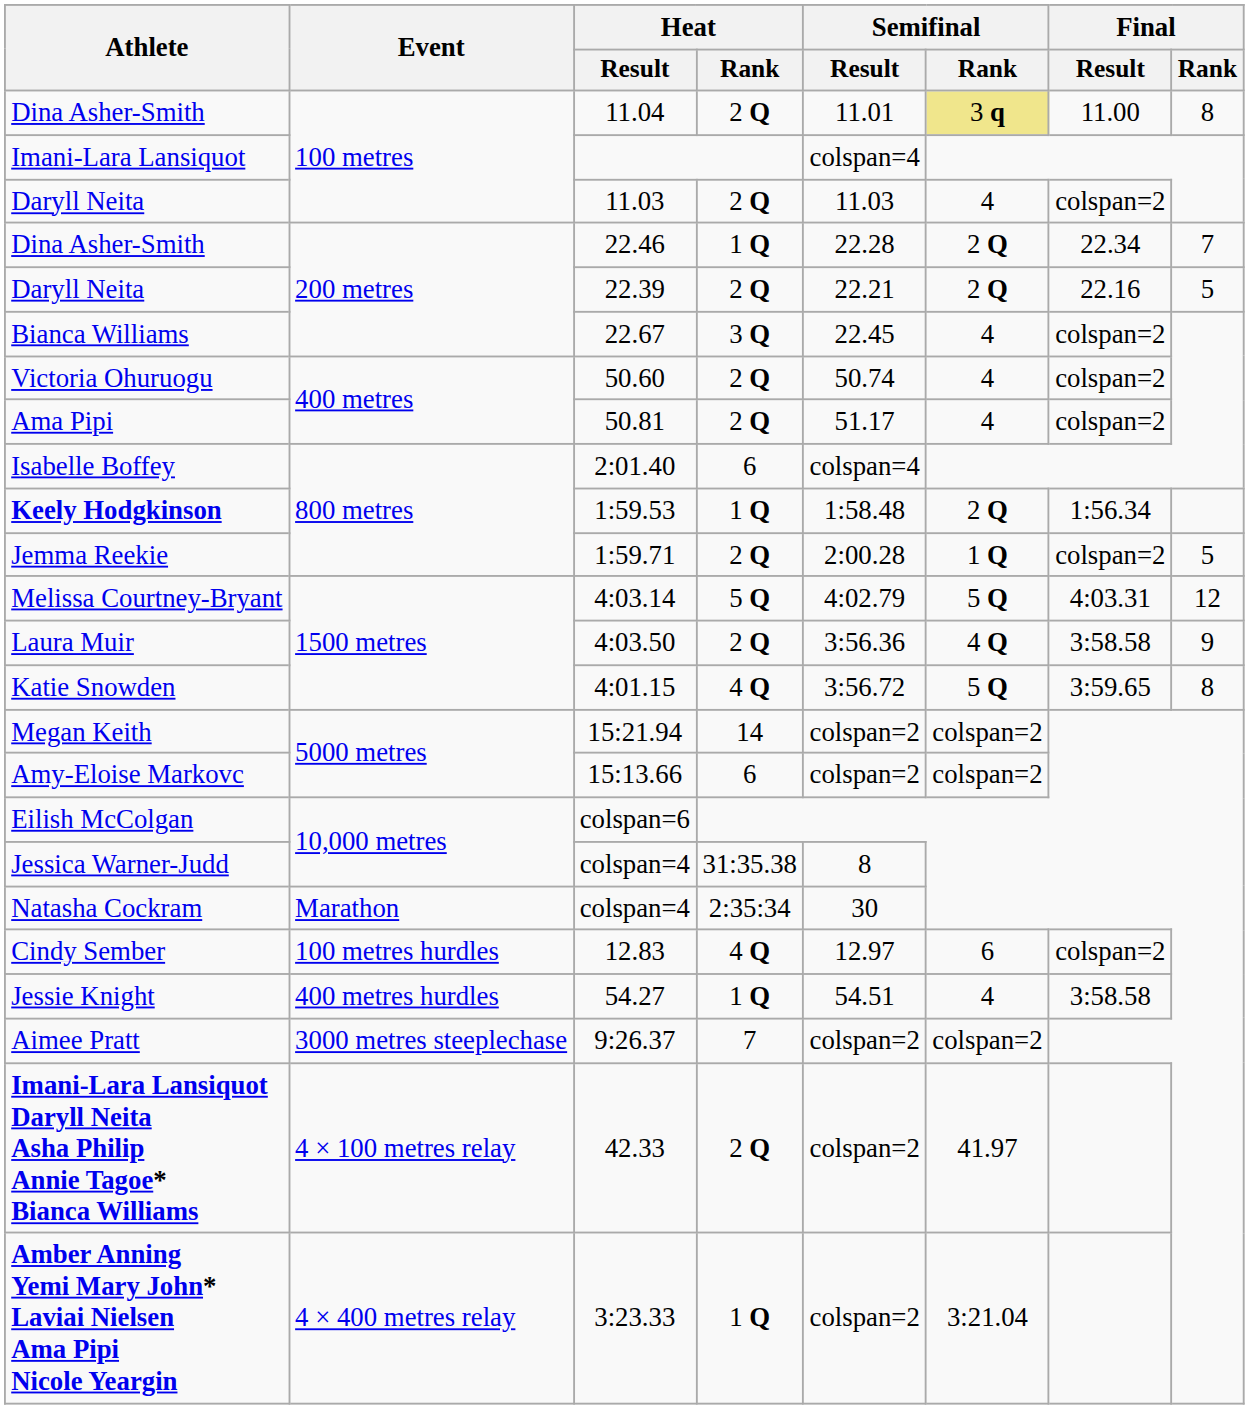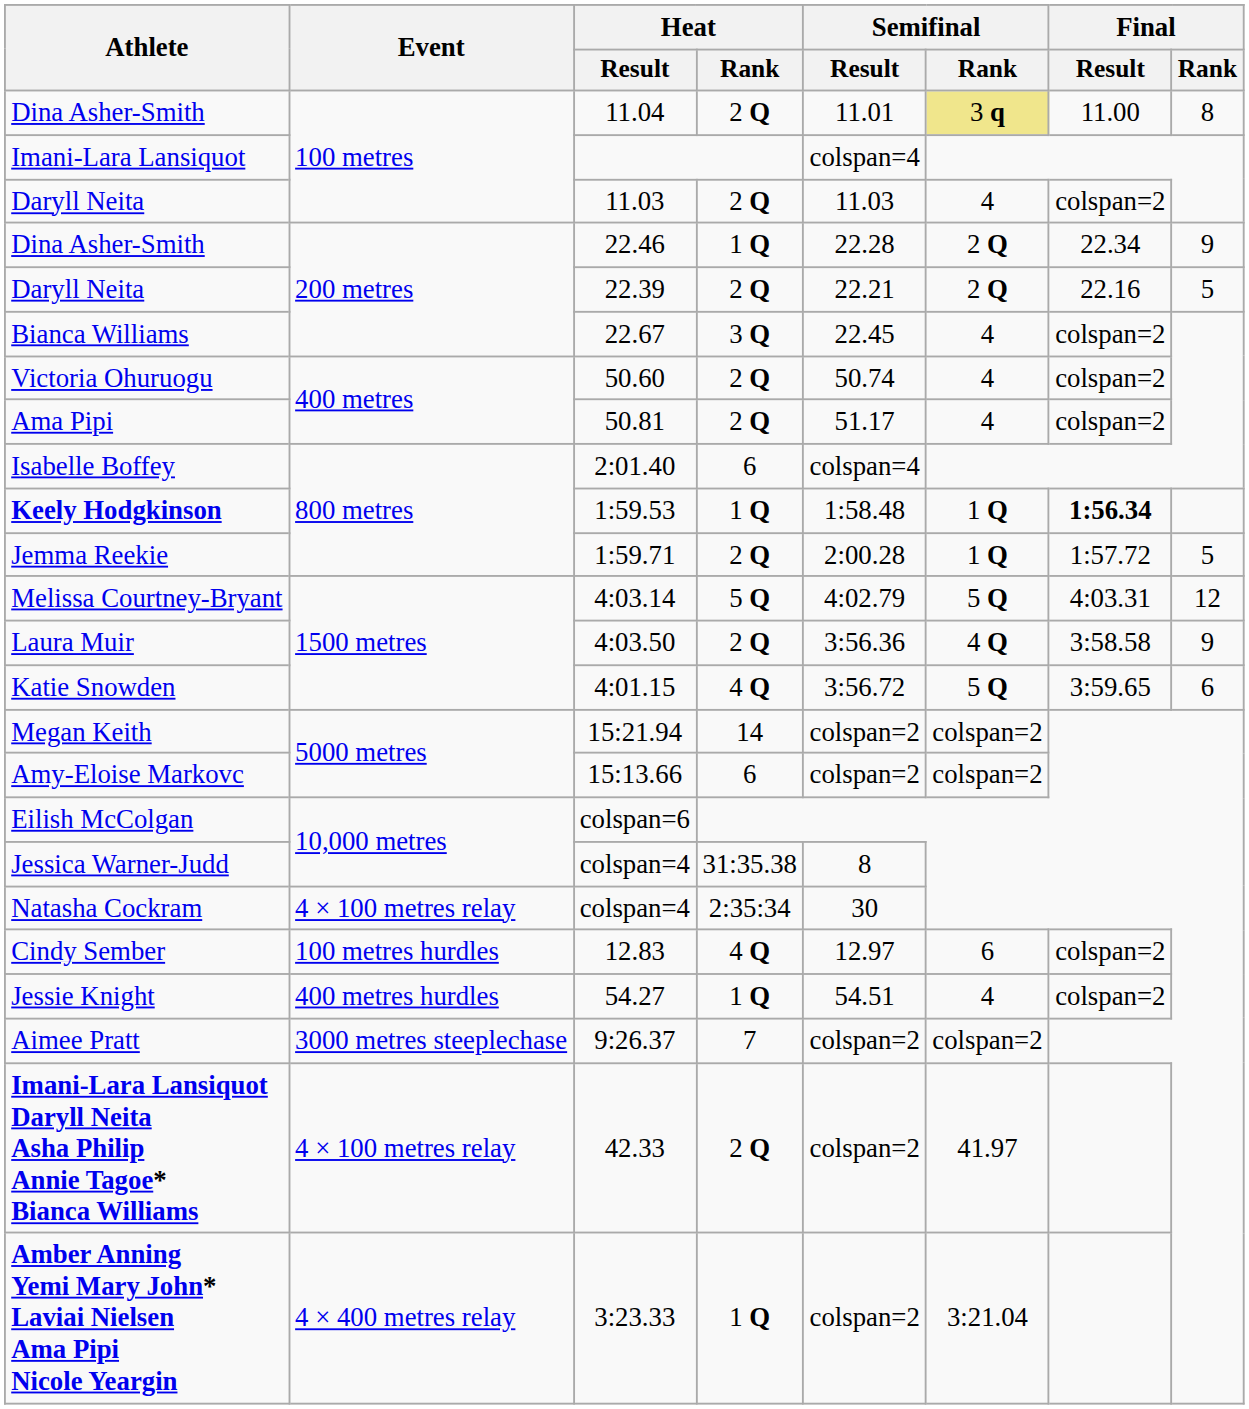(1207, 245) 7 -> (1207, 245) 9
(987, 510) 2 Q -> (987, 510) 1 Q
(1110, 510) normal -> (1110, 510) bold
(1110, 554) colspan=2 -> (1110, 554) 1:57.72
(1207, 687) 8 -> (1207, 687) 6
(347, 908) Marathon -> (405, 908) 4 × 100 metres relay
(1110, 996) 3:58.58 -> (1110, 996) colspan=2
